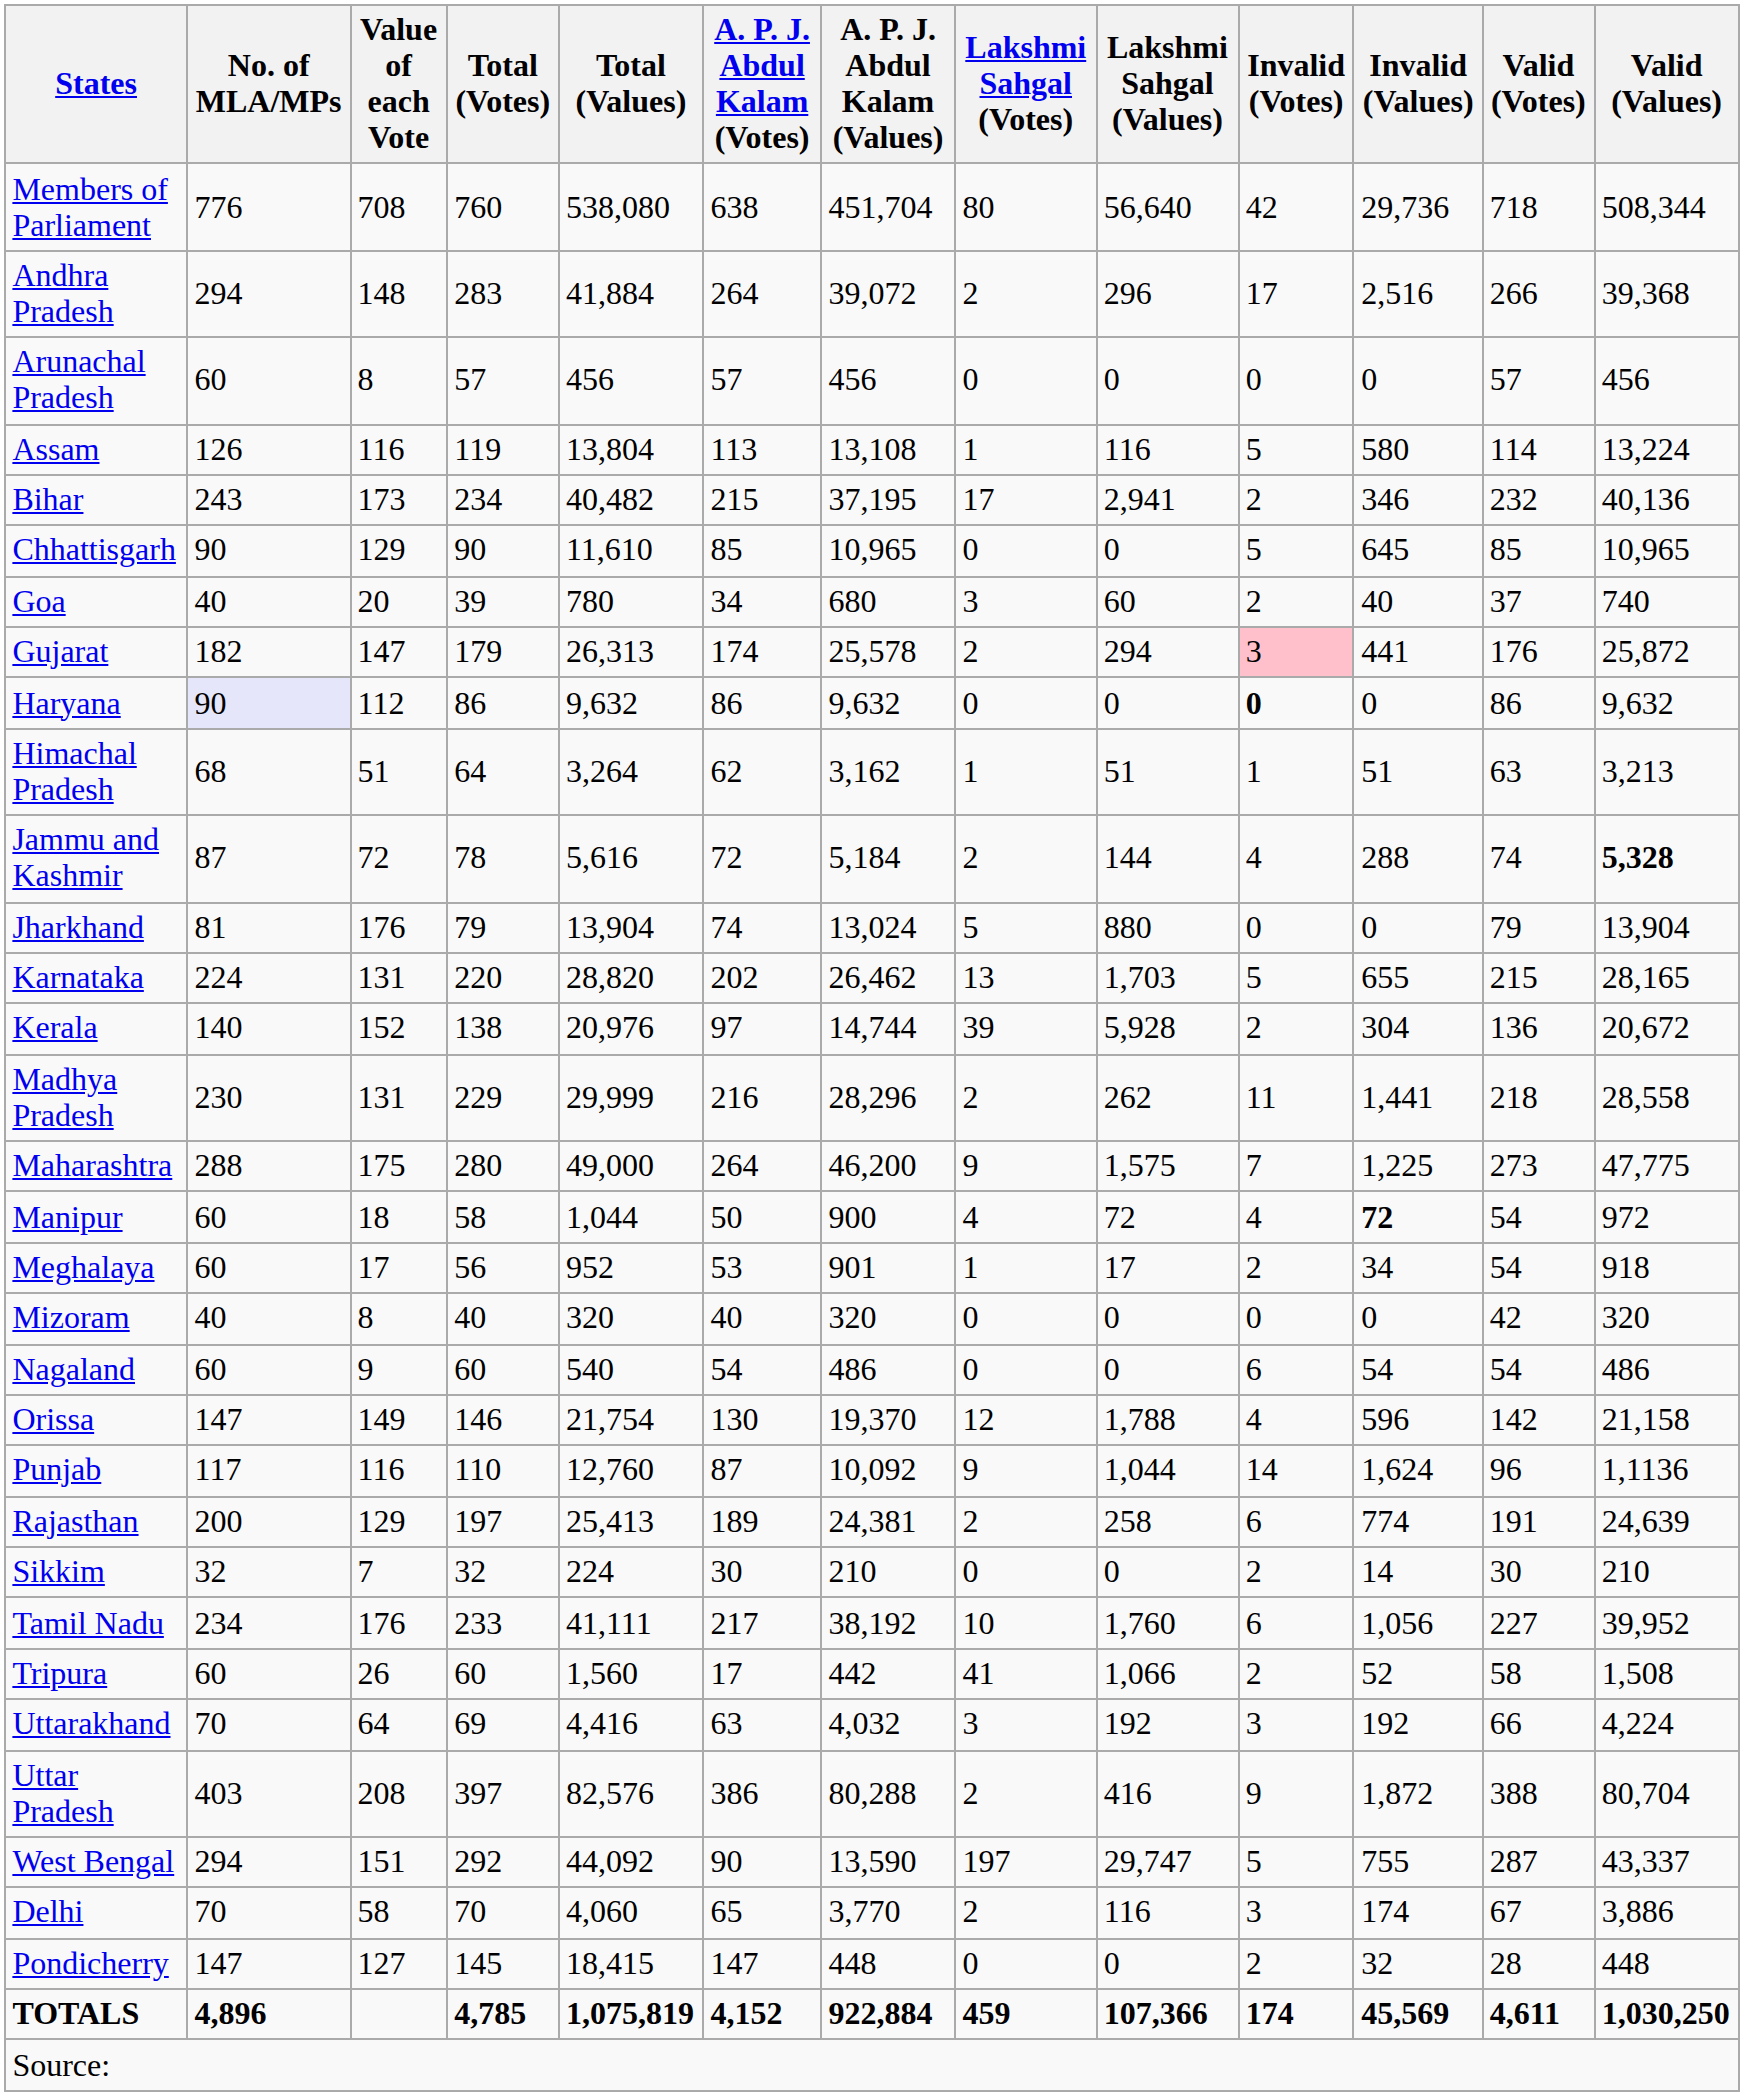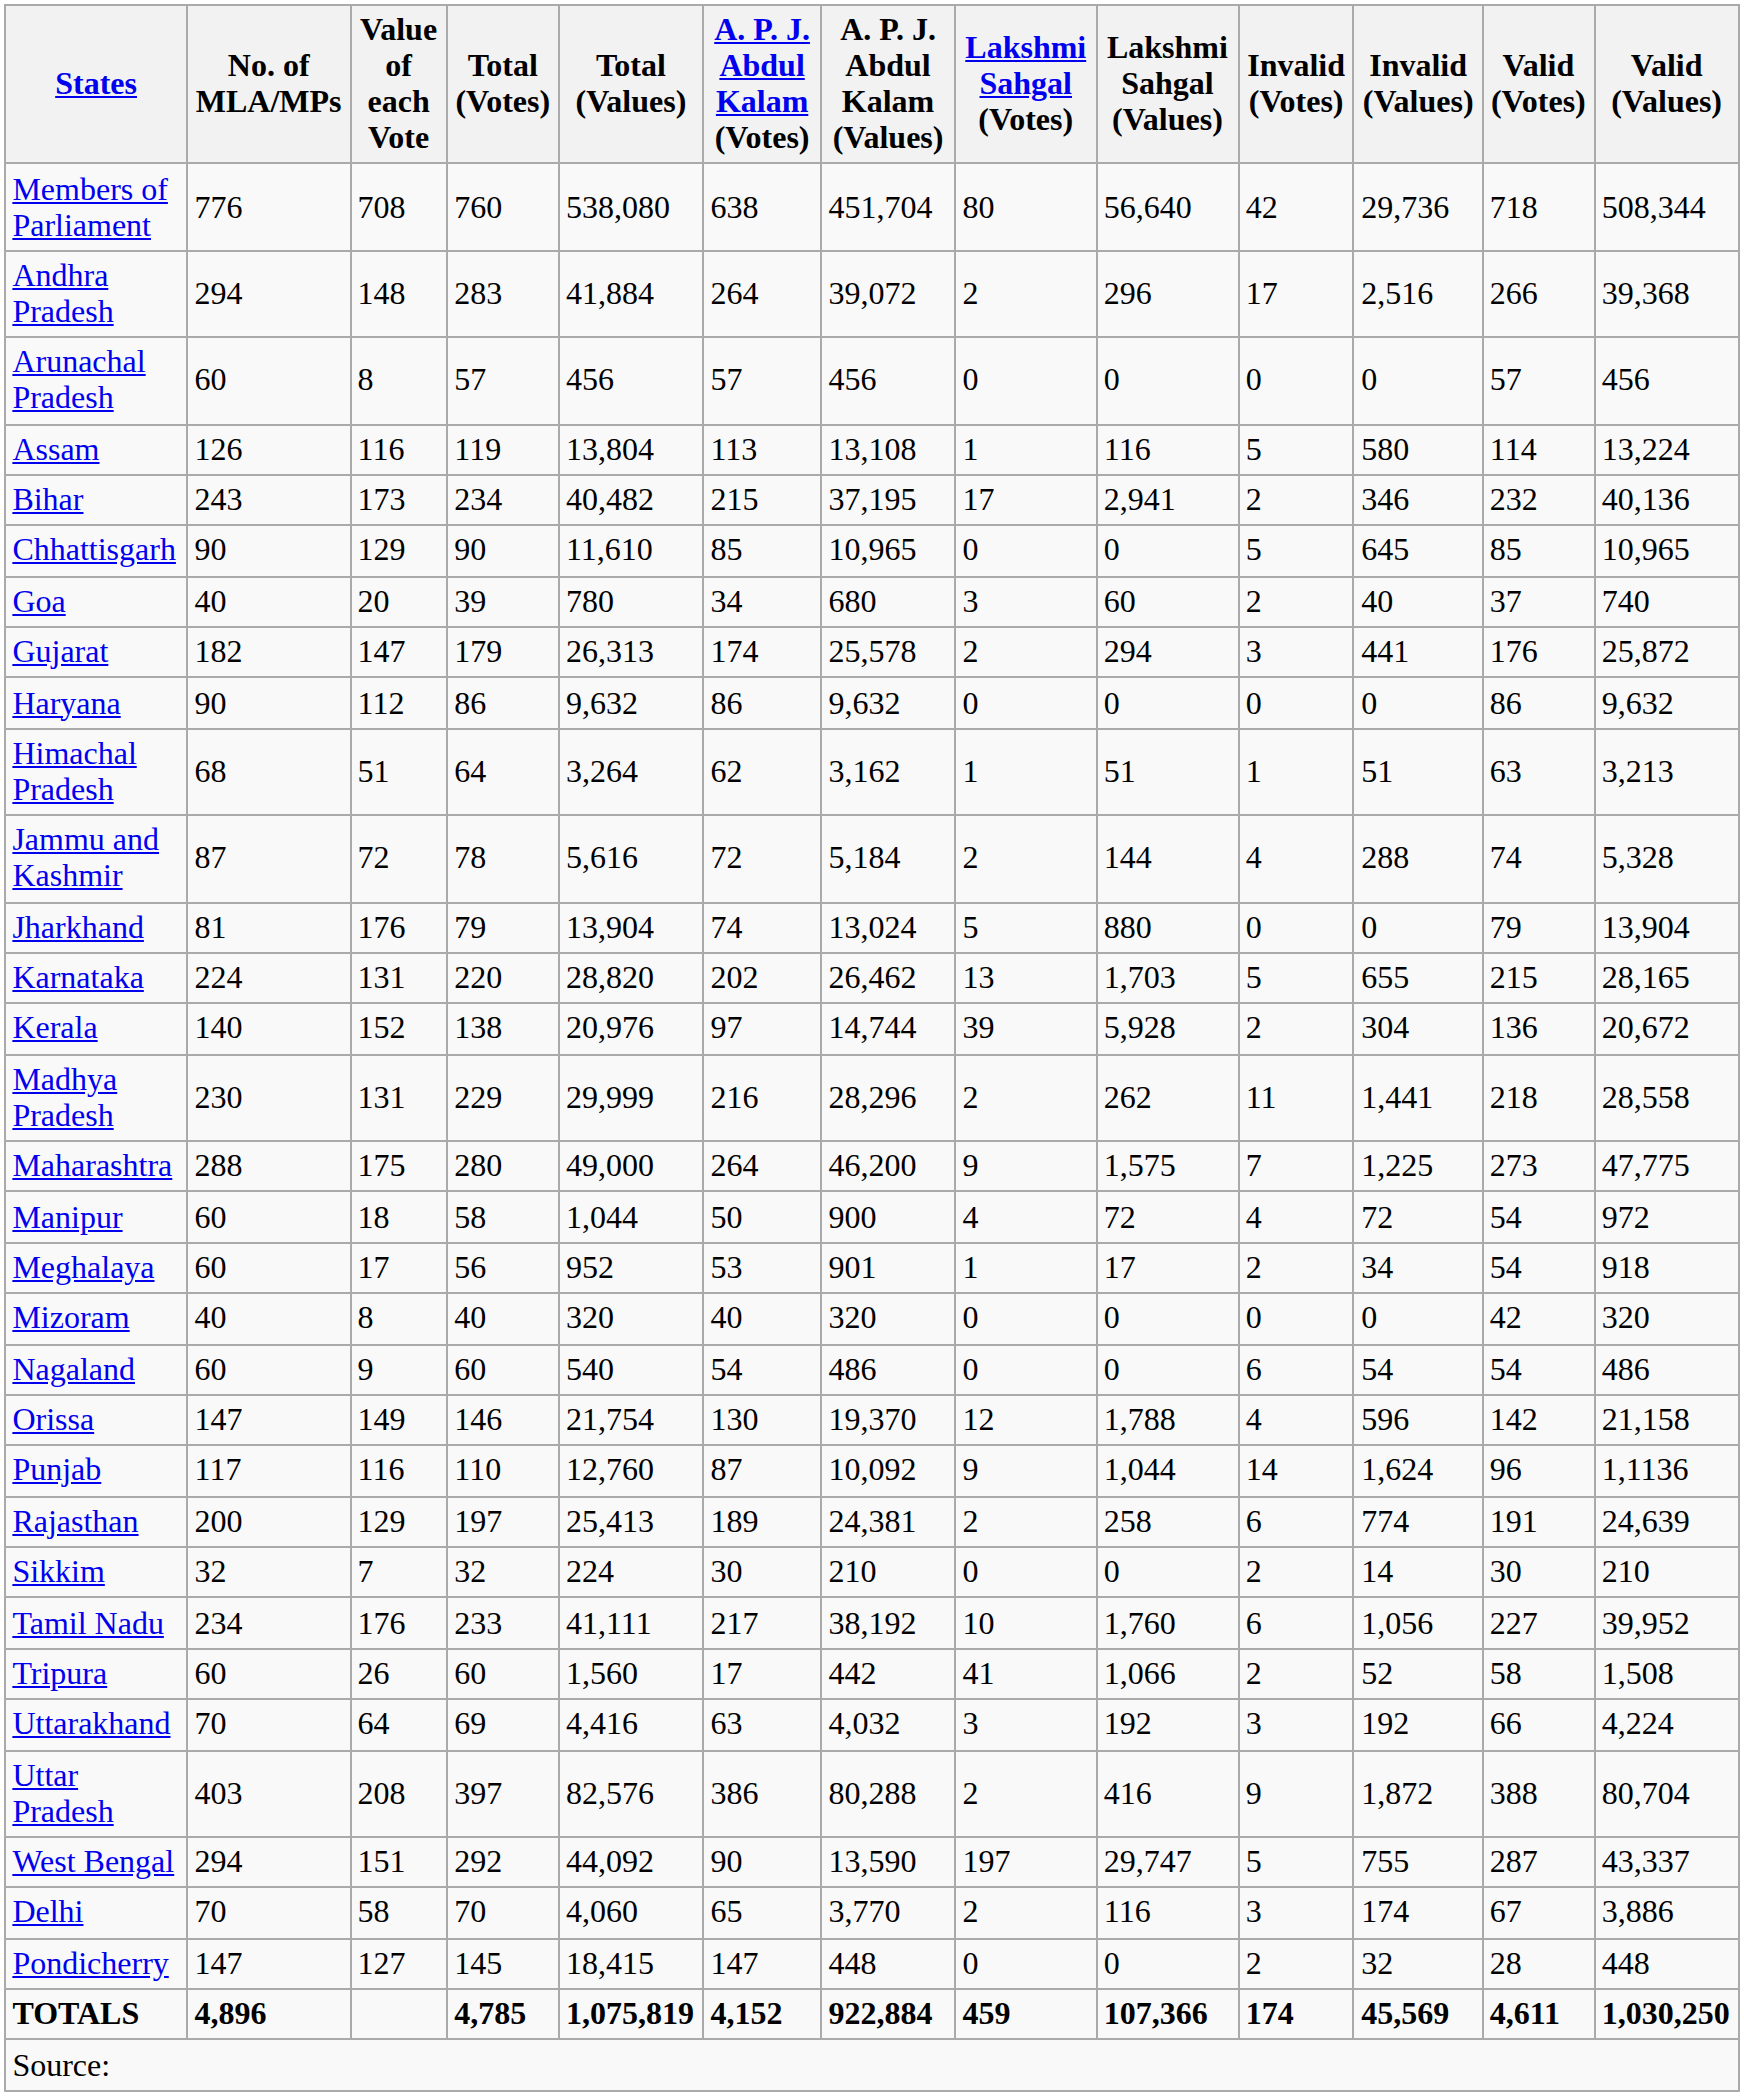(1254, 651) pink background -> (1254, 651) no background
(211, 702) lavender background -> (211, 702) no background
(1254, 702) bold -> (1254, 702) normal
(1638, 858) bold -> (1638, 858) normal
(1377, 1216) bold -> (1377, 1216) normal
